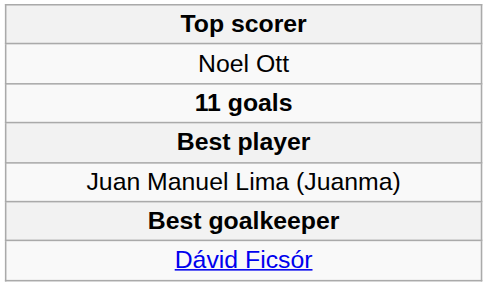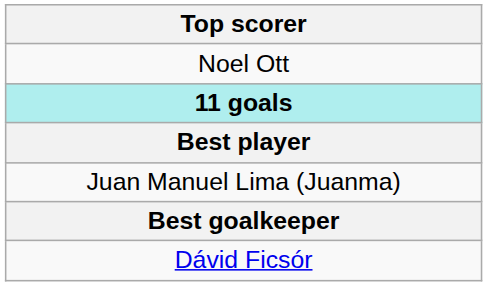(244, 102) no background -> (244, 102) paleturquoise background
